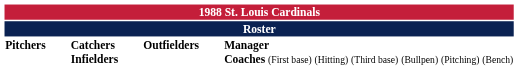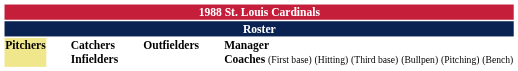(25, 45) no background -> (25, 45) khaki background
